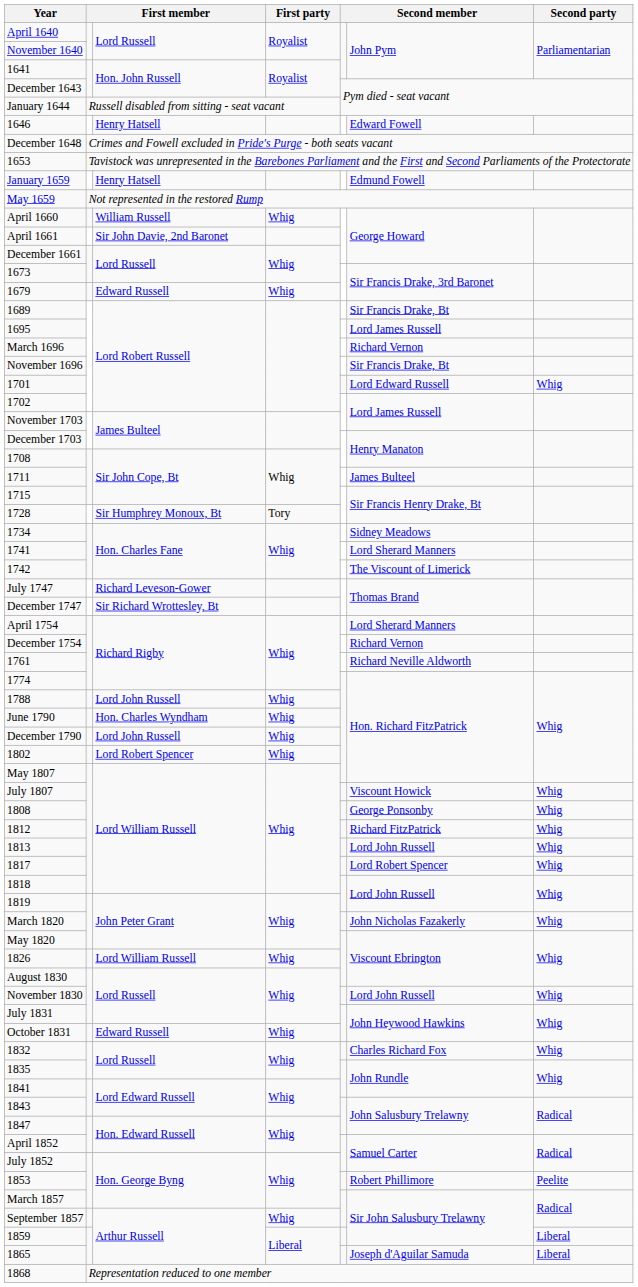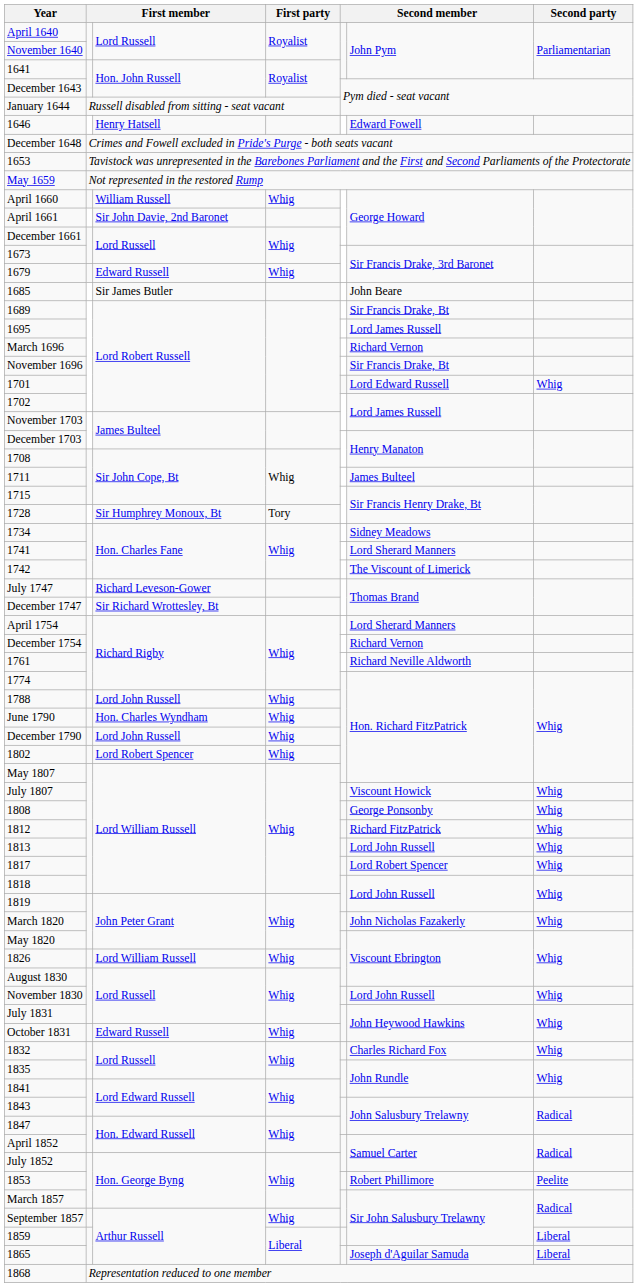- row: (38, 180)
+ row: (19, 291)
